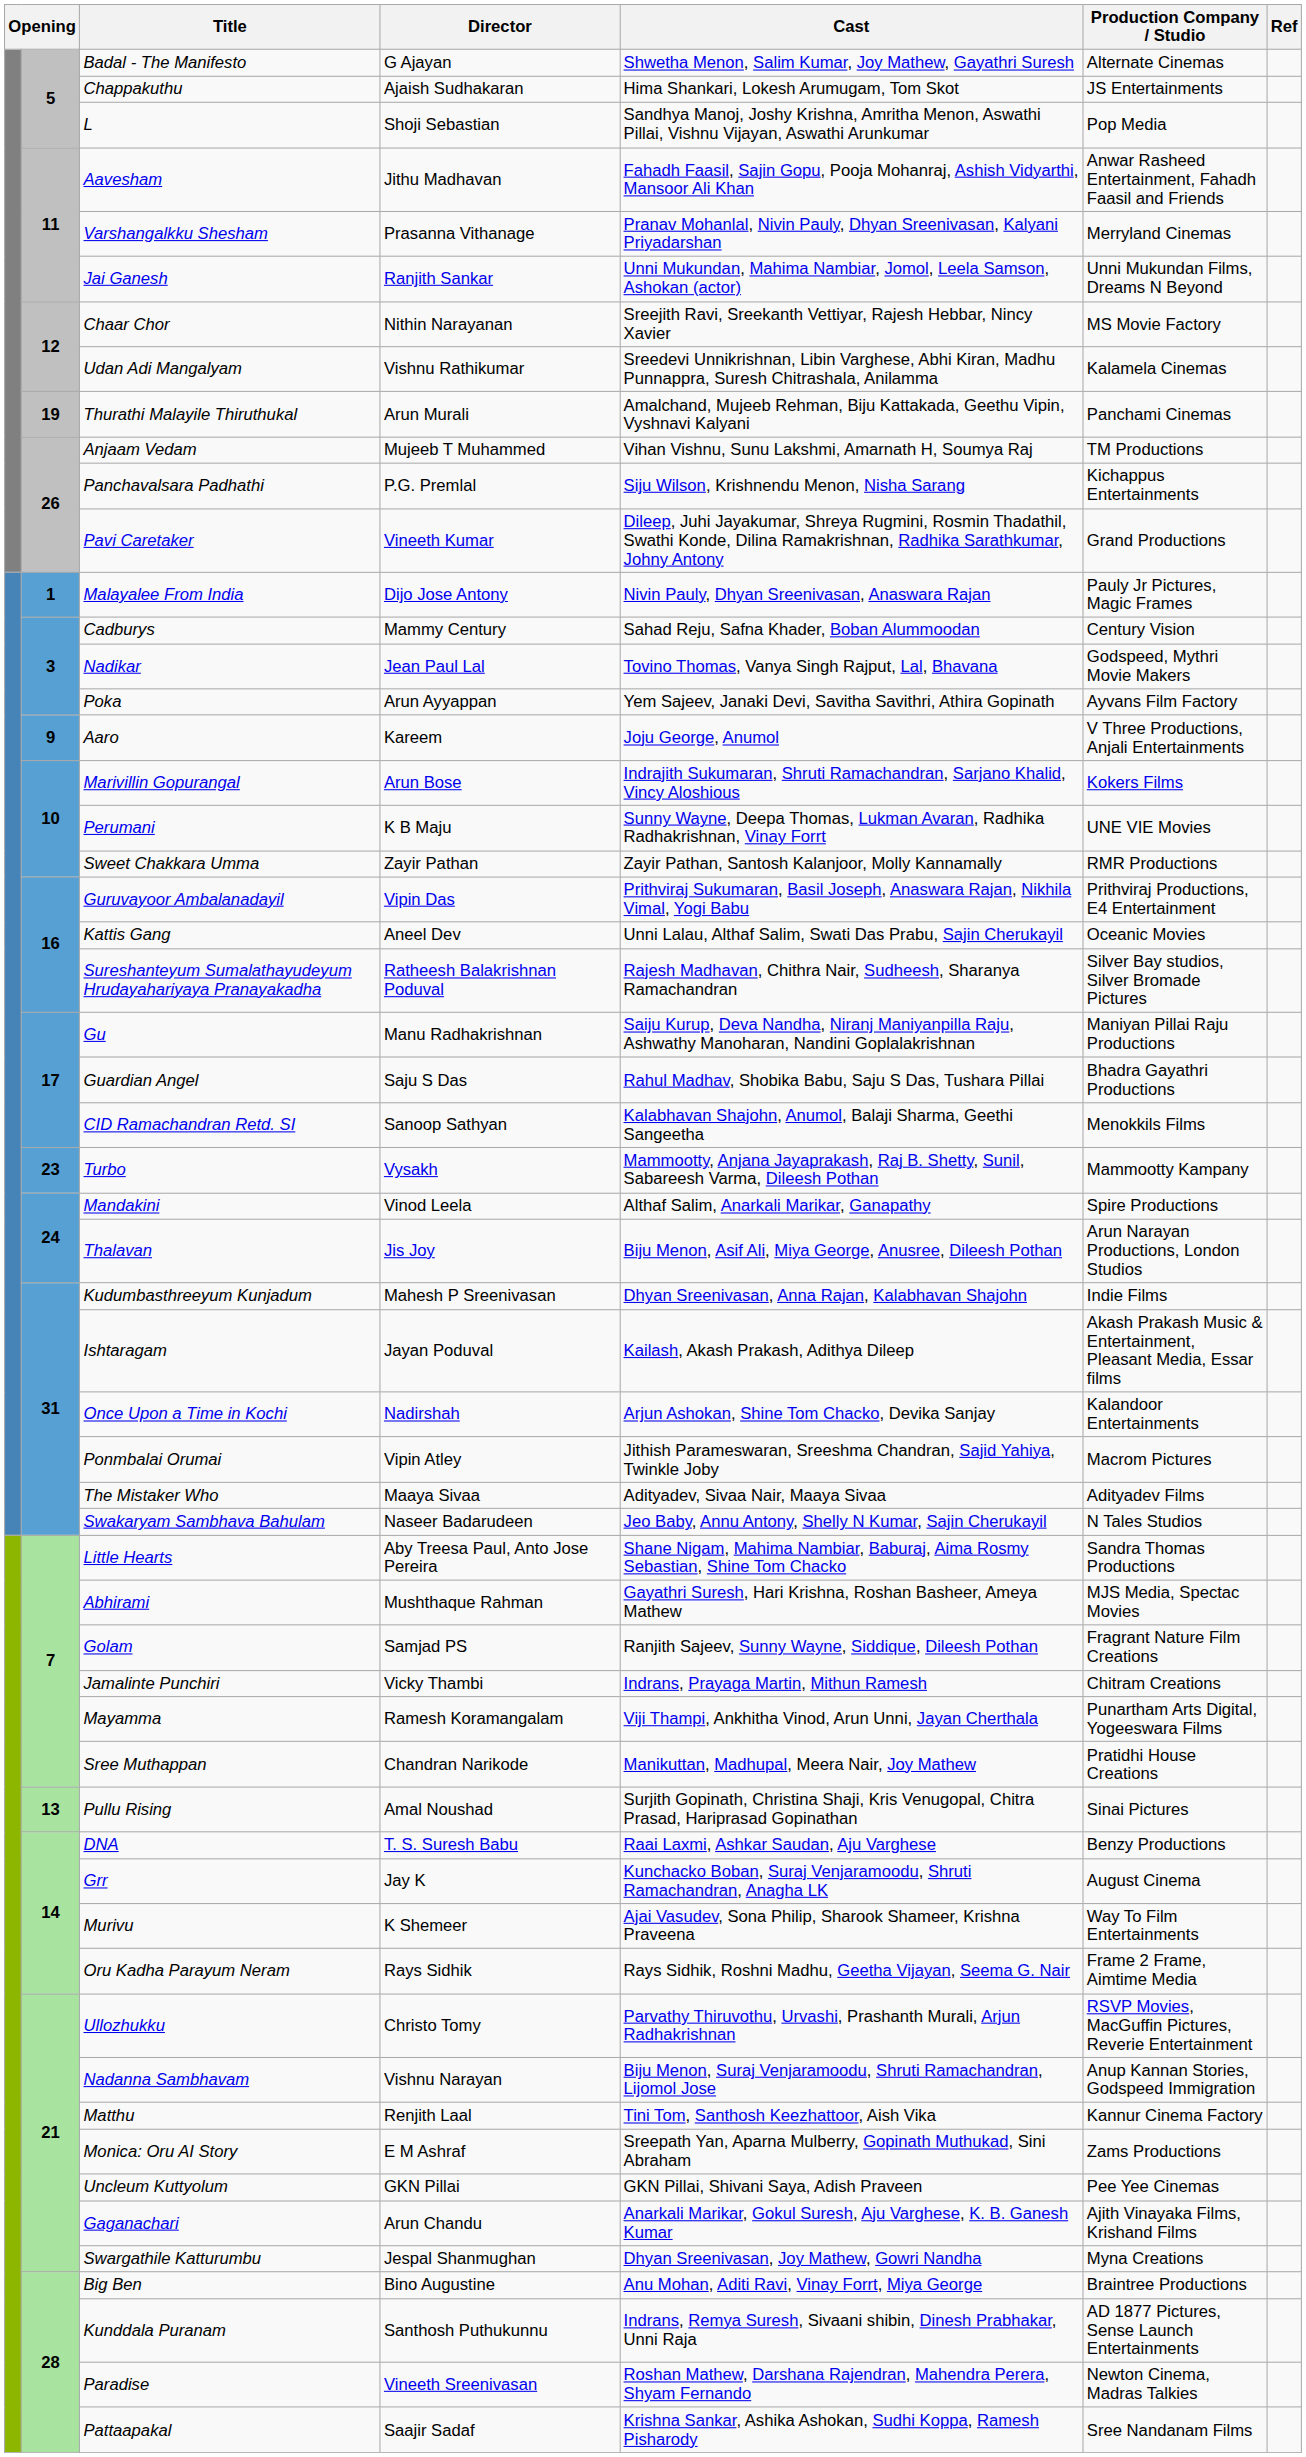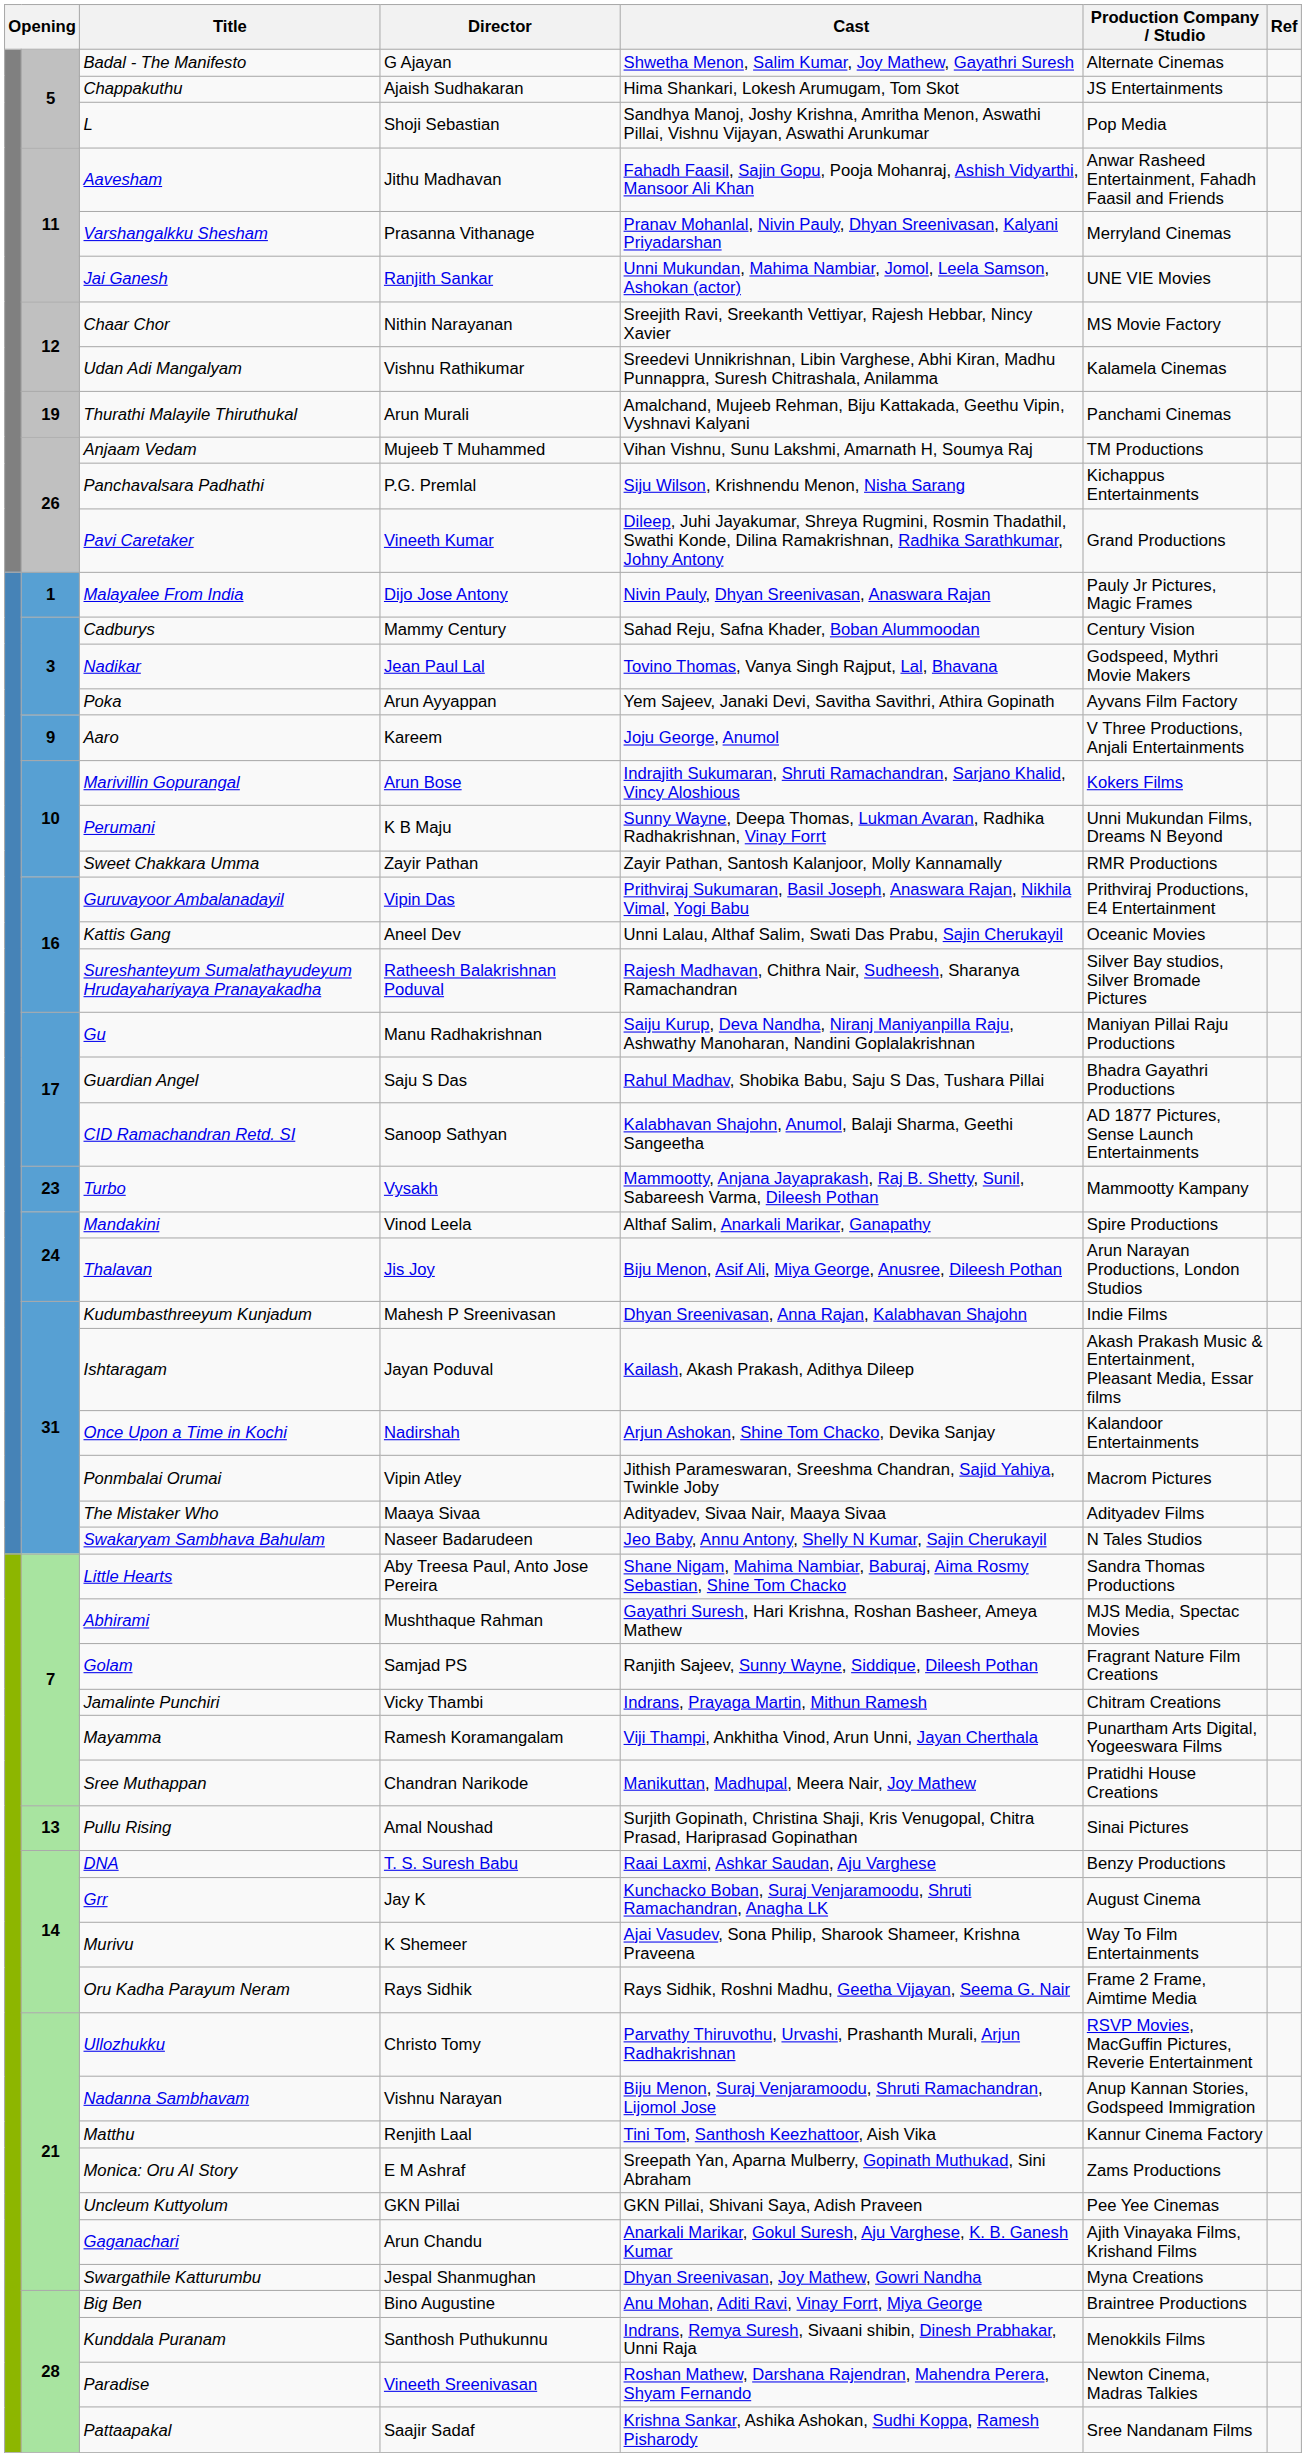(1170, 278) Unni Mukundan Films, Dreams N Beyond -> (1149, 278) UNE VIE Movies
(1149, 827) UNE VIE Movies -> (1170, 827) Unni Mukundan Films, Dreams N Beyond
(1146, 1125) Menokkils Films -> (1154, 1134) AD 1877 Pictures, Sense Launch Entertainments
(1154, 2330) AD 1877 Pictures, Sense Launch Entertainments -> (1146, 2339) Menokkils Films
